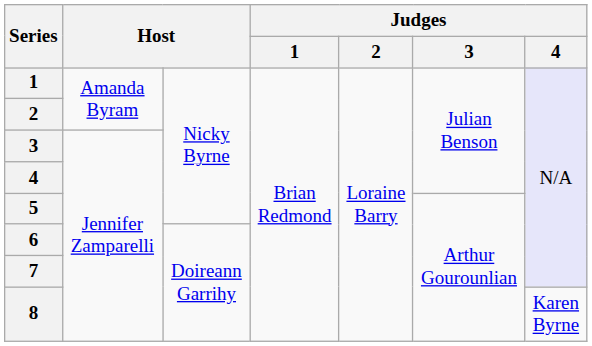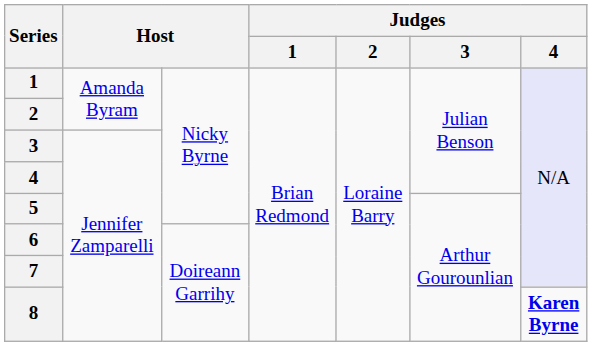(556, 313) normal -> (554, 313) bold
